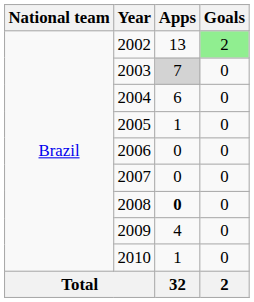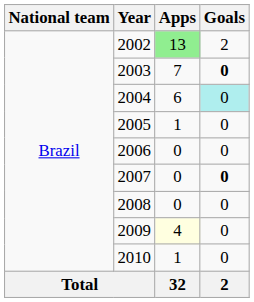(177, 44) no background -> (177, 44) lightgreen background
(224, 44) lightgreen background -> (224, 44) no background
(177, 71) lightgrey background -> (177, 71) no background
(224, 71) normal -> (224, 71) bold
(224, 97) no background -> (224, 97) paleturquoise background
(224, 177) normal -> (224, 177) bold
(177, 204) bold -> (177, 204) normal
(177, 230) no background -> (177, 230) lightyellow background
